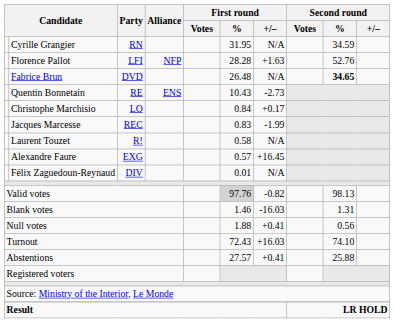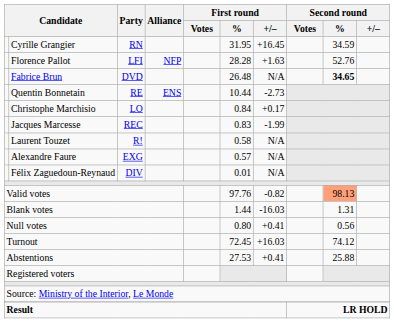(276, 44) N/A -> (271, 44) +16.45
(240, 92) 10.43 -> (240, 92) 10.44
(271, 157) +16.45 -> (276, 157) N/A
(240, 193) lightgrey background -> (240, 193) no background
(343, 193) no background -> (343, 193) lightsalmon background
(243, 209) 1.46 -> (243, 209) 1.44
(243, 225) 1.88 -> (243, 225) 0.80
(240, 241) 72.43 -> (240, 241) 72.45
(343, 241) 74.10 -> (343, 241) 74.12
(240, 257) 27.57 -> (240, 257) 27.53
